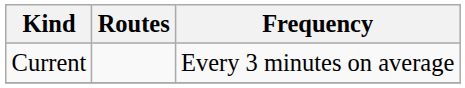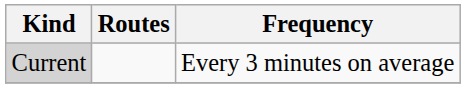(49, 62) no background -> (49, 62) lightgrey background
